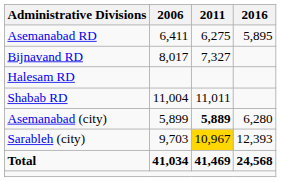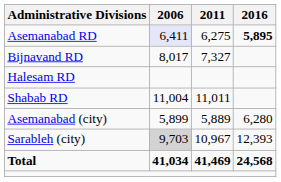(174, 35) no background -> (174, 35) lavender background
(258, 35) normal -> (258, 35) bold
(216, 118) bold -> (216, 118) normal
(174, 139) no background -> (174, 139) lightgrey background
(213, 139) gold background -> (213, 139) no background
